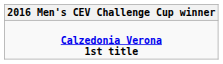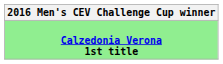(111, 46) no background -> (111, 46) lightgreen background
